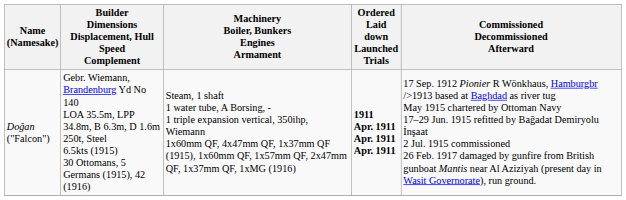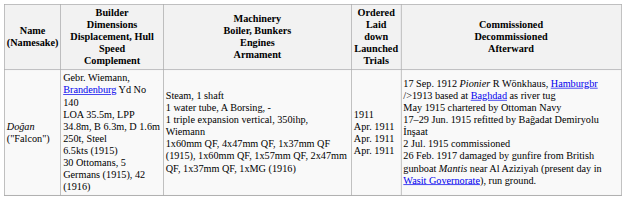(375, 132) bold -> (374, 132) normal
